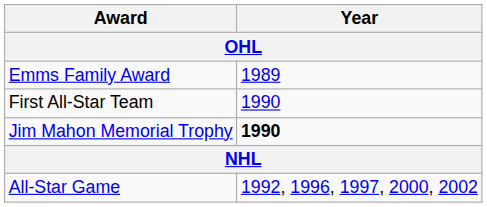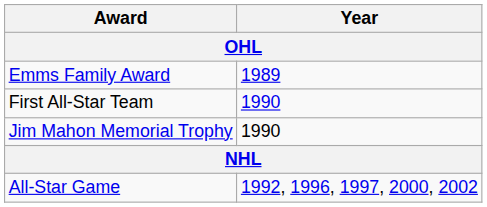(261, 131) bold -> (261, 131) normal
